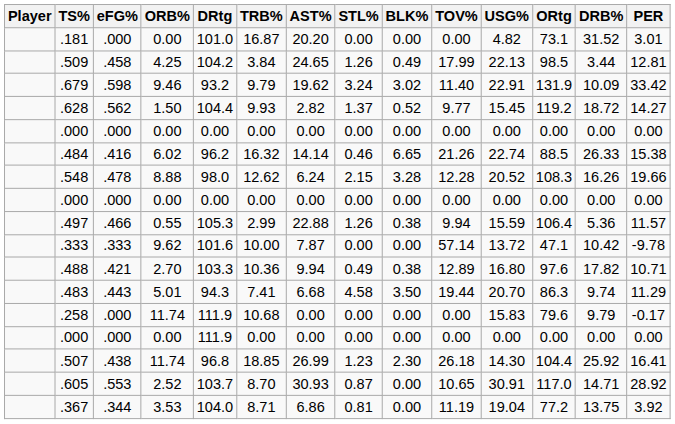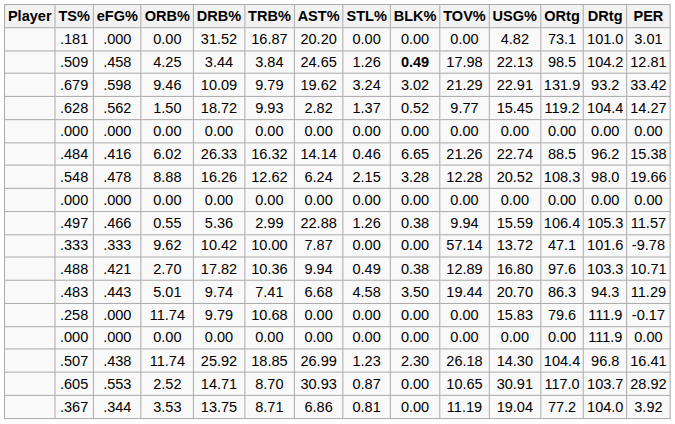columns swapped: (601, 16) <-> (215, 16)
(407, 62) normal -> (415, 62) bold
(456, 62) 17.99 -> (465, 62) 17.98
(456, 85) 11.40 -> (465, 85) 21.29
